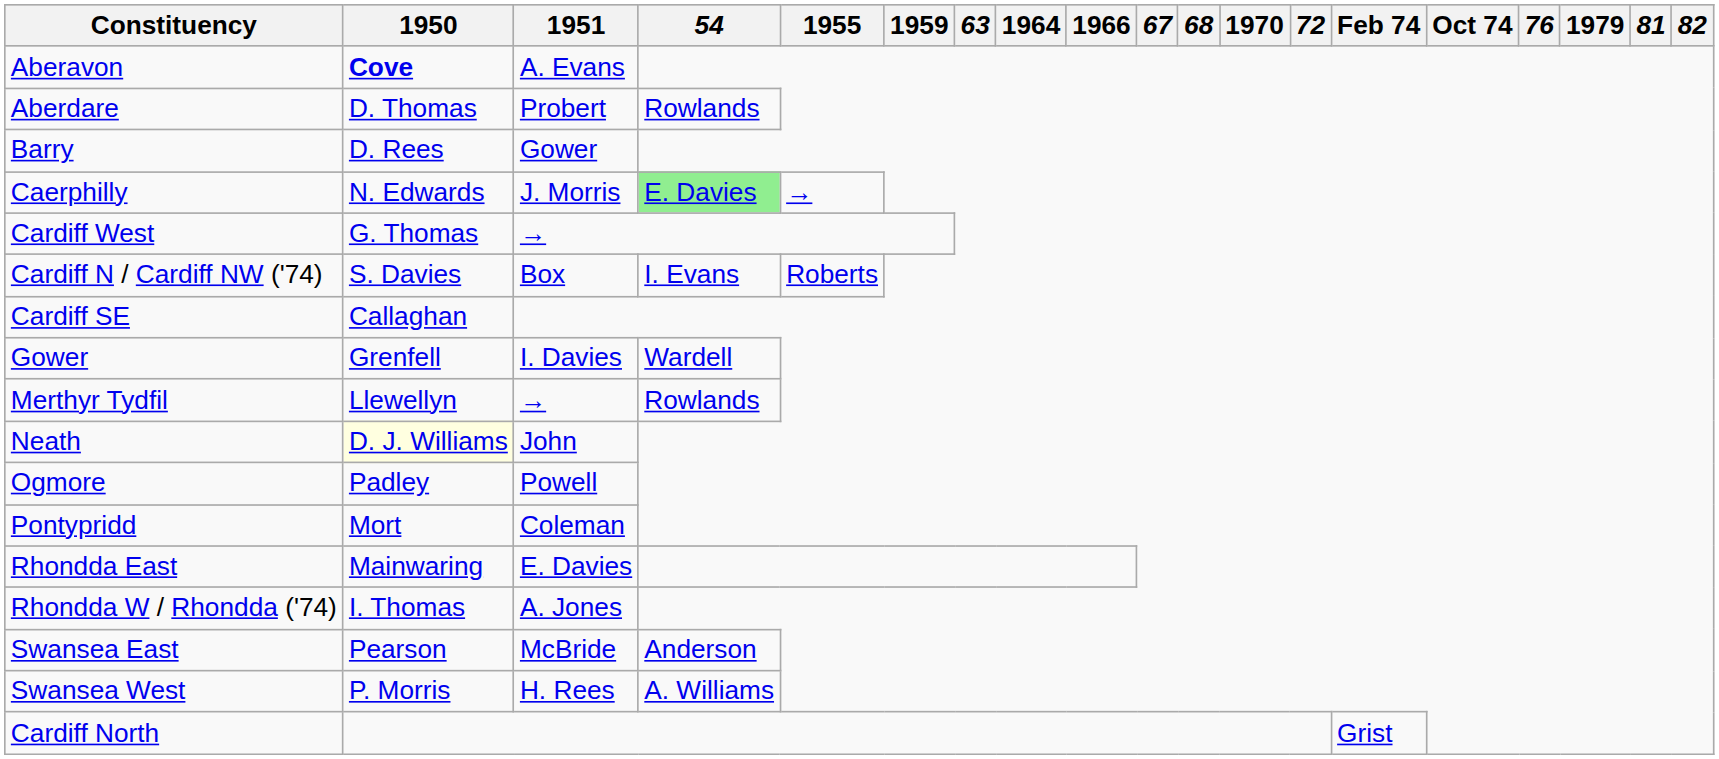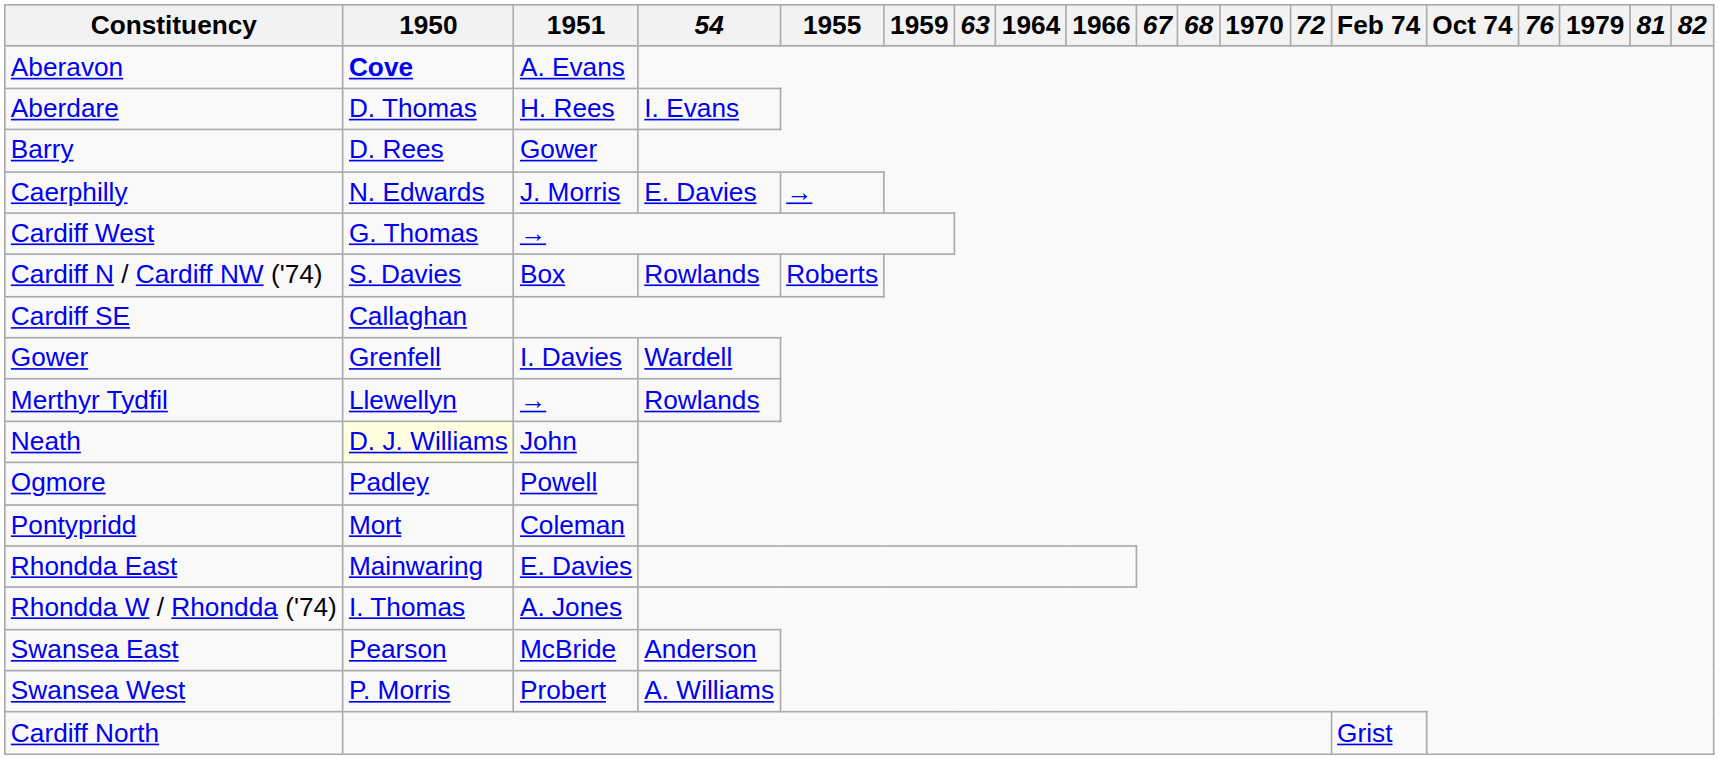(563, 108) Probert -> (567, 108) H. Rees
(702, 108) Rowlands -> (692, 108) I. Evans
(700, 191) lightgreen background -> (700, 191) no background
(692, 274) I. Evans -> (702, 274) Rowlands
(567, 691) H. Rees -> (563, 691) Probert
